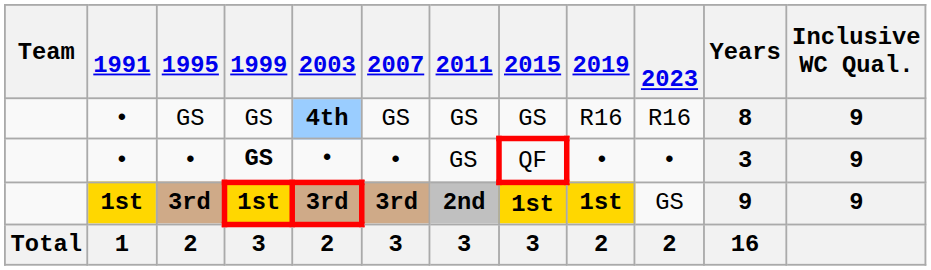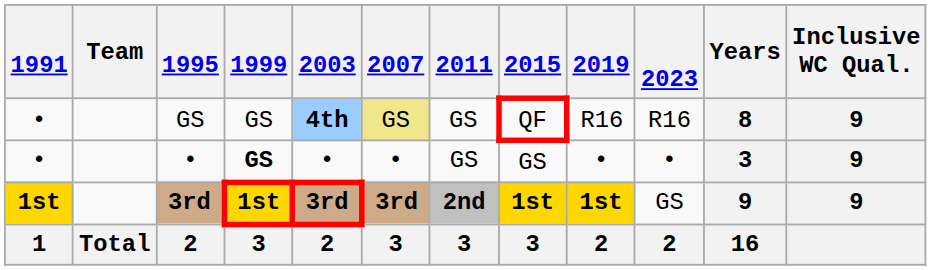columns swapped: (46, 52) <-> (122, 65)
(396, 119) no background -> (396, 120) khaki background
(533, 118) GS -> (533, 120) QF
(533, 160) QF -> (533, 162) GS
